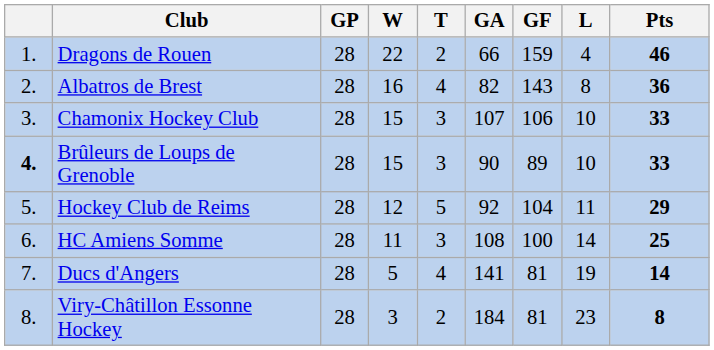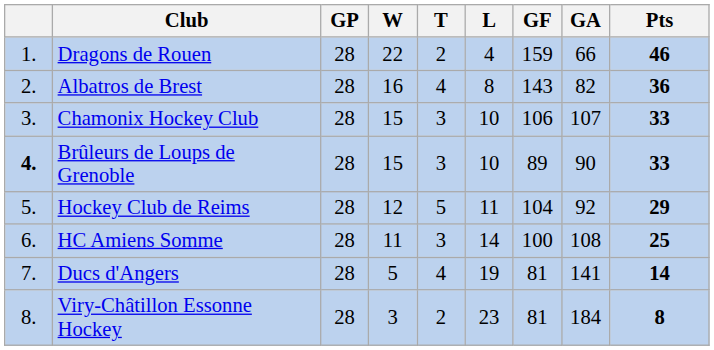columns swapped: (586, 20) <-> (489, 20)
